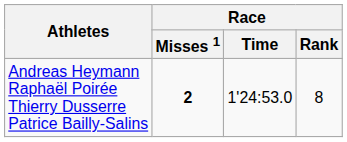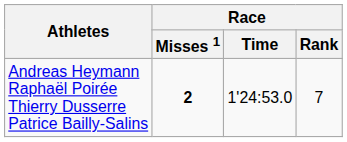(319, 98) 8 -> (319, 98) 7
